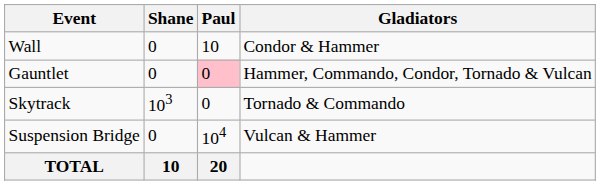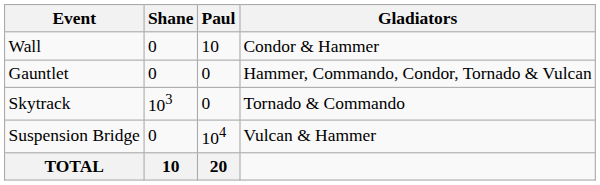(206, 73) pink background -> (206, 73) no background
